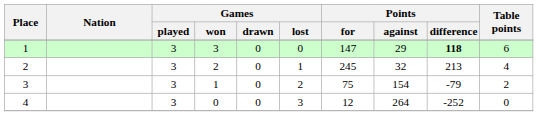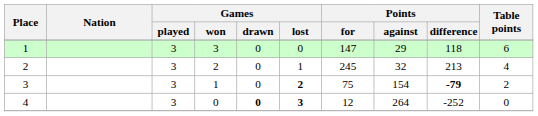(454, 48) bold -> (454, 48) normal
(300, 84) normal -> (300, 84) bold
(454, 84) normal -> (454, 84) bold
(258, 102) normal -> (258, 102) bold
(300, 102) normal -> (300, 102) bold
